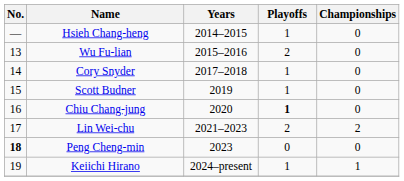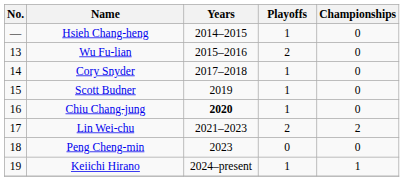(221, 109) normal -> (221, 109) bold
(287, 109) bold -> (287, 109) normal
(16, 147) bold -> (16, 147) normal
